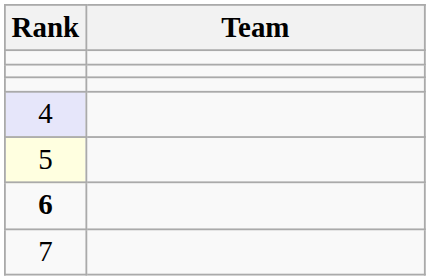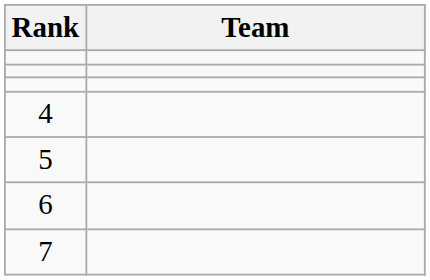(45, 113) lavender background -> (45, 113) no background
(45, 159) lightyellow background -> (45, 159) no background
(45, 205) bold -> (45, 205) normal
